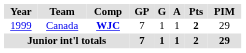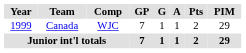(108, 26) bold -> (108, 26) normal
(196, 26) bold -> (196, 26) normal
